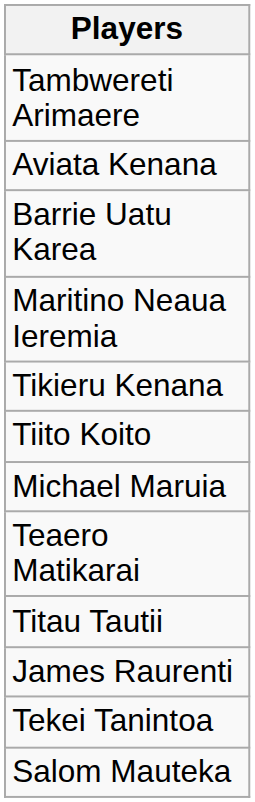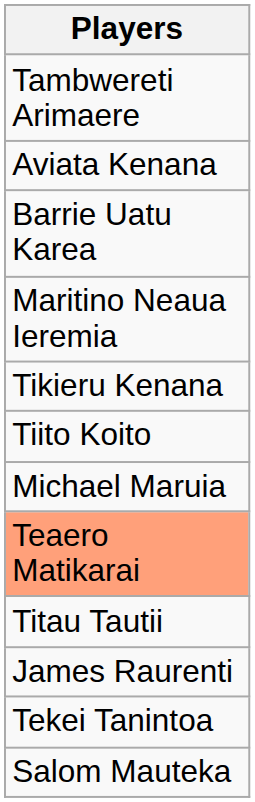(76, 553) no background -> (76, 553) lightsalmon background
